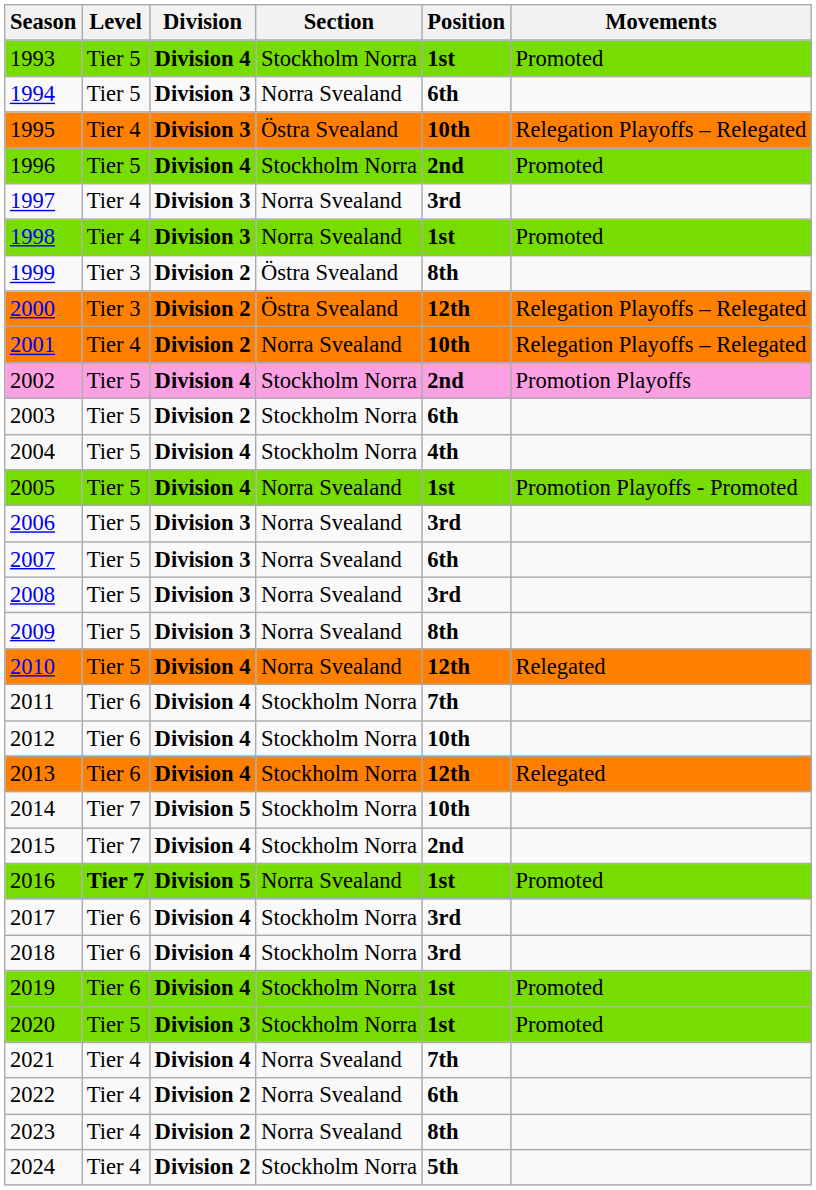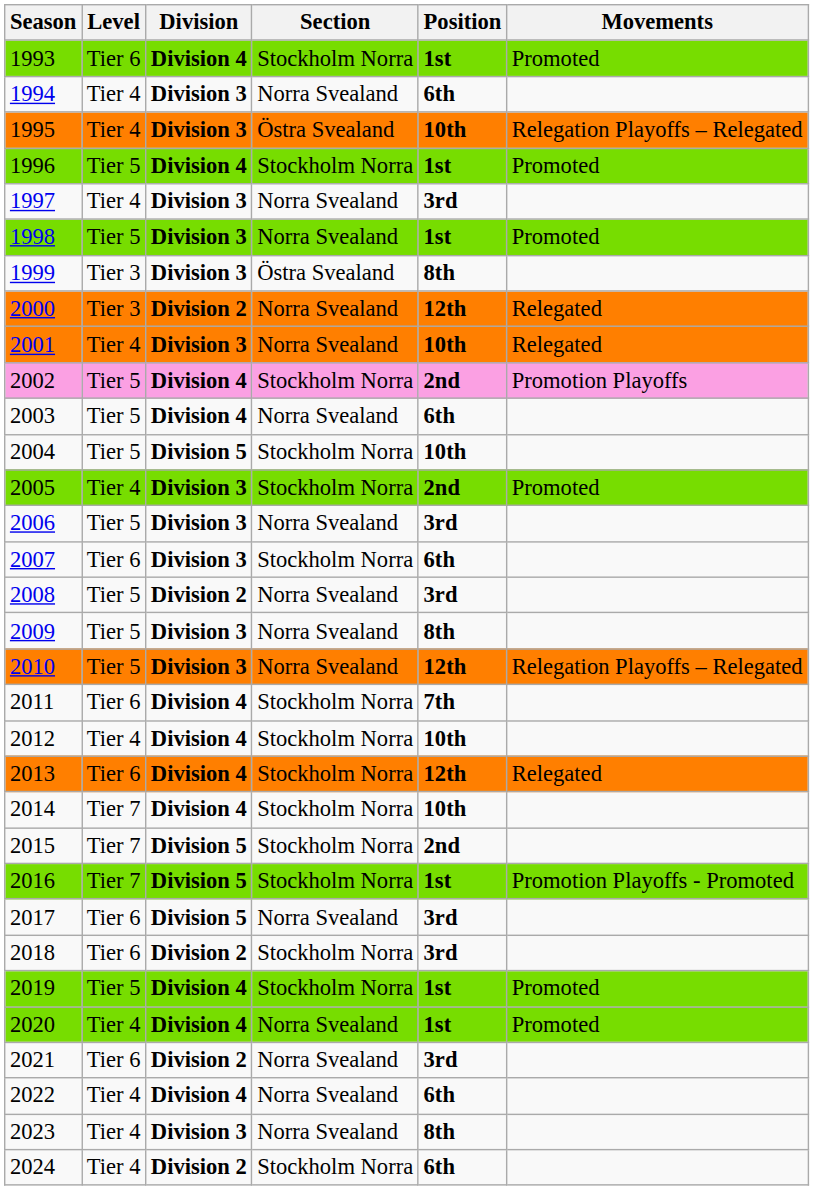(114, 58) Tier 5 -> (114, 58) Tier 6
(114, 93) Tier 5 -> (114, 93) Tier 4
(446, 165) 2nd -> (437, 165) 1st
(114, 237) Tier 4 -> (114, 237) Tier 5
(203, 272) Division 2 -> (199, 272) Division 3
(330, 308) Östra Svealand -> (328, 308) Norra Svealand
(661, 308) Relegation Playoffs – Relegated -> (557, 308) Relegated
(203, 344) Division 2 -> (199, 344) Division 3
(661, 344) Relegation Playoffs – Relegated -> (557, 344) Relegated
(203, 415) Division 2 -> (199, 415) Division 4
(339, 415) Stockholm Norra -> (328, 415) Norra Svealand
(203, 451) Division 4 -> (199, 451) Division 5
(443, 451) 4th -> (445, 451) 10th
(114, 487) Tier 5 -> (114, 487) Tier 4
(203, 487) Division 4 -> (199, 487) Division 3
(331, 487) Norra Svealand -> (335, 487) Stockholm Norra
(441, 487) 1st -> (442, 487) 2nd
(657, 487) Promotion Playoffs - Promoted -> (556, 487) Promoted
(114, 559) Tier 5 -> (114, 559) Tier 6
(331, 559) Norra Svealand -> (335, 559) Stockholm Norra
(203, 594) Division 3 -> (199, 594) Division 2
(203, 666) Division 4 -> (199, 666) Division 3
(561, 666) Relegated -> (657, 666) Relegation Playoffs – Relegated
(114, 737) Tier 6 -> (114, 737) Tier 4
(203, 809) Division 5 -> (199, 809) Division 4
(203, 845) Division 4 -> (199, 845) Division 5
(115, 881) bold -> (114, 881) normal
(331, 881) Norra Svealand -> (335, 881) Stockholm Norra
(559, 881) Promoted -> (653, 881) Promotion Playoffs - Promoted
(203, 916) Division 4 -> (199, 916) Division 5
(339, 916) Stockholm Norra -> (328, 916) Norra Svealand
(203, 952) Division 4 -> (199, 952) Division 2
(114, 988) Tier 6 -> (114, 988) Tier 5
(114, 1024) Tier 5 -> (114, 1024) Tier 4
(203, 1024) Division 3 -> (199, 1024) Division 4
(339, 1024) Stockholm Norra -> (328, 1024) Norra Svealand
(114, 1059) Tier 4 -> (114, 1059) Tier 6
(203, 1059) Division 4 -> (199, 1059) Division 2
(443, 1059) 7th -> (441, 1059) 3rd
(203, 1095) Division 2 -> (199, 1095) Division 4
(203, 1131) Division 2 -> (199, 1131) Division 3
(443, 1167) 5th -> (439, 1167) 6th
